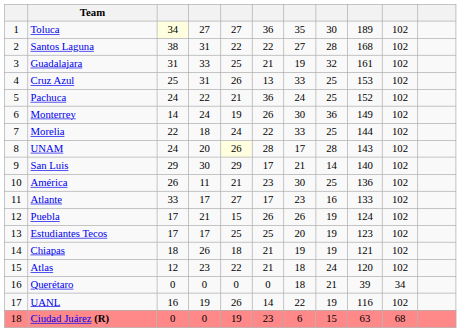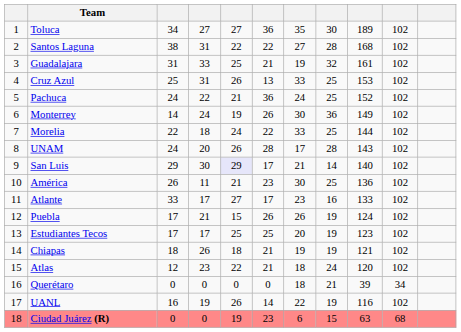(173, 30) lightyellow background -> (173, 30) no background
(236, 149) lightyellow background -> (236, 149) no background
(236, 166) no background -> (236, 166) lavender background
